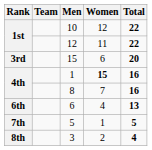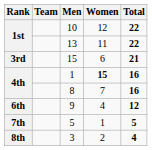(72, 43) 12 -> (72, 43) 13
(134, 59) 20 -> (134, 59) 21
(72, 106) 6 -> (72, 106) 9
(134, 106) 13 -> (134, 106) 12
